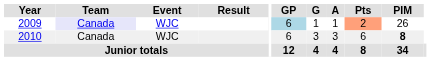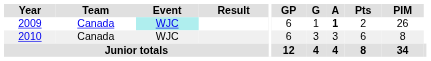(96, 23) lavender background -> (96, 23) no background
(167, 23) no background -> (167, 23) paleturquoise background
(289, 23) lightblue background -> (289, 23) no background
(335, 23) normal -> (335, 23) bold
(363, 23) lightsalmon background -> (363, 23) no background
(403, 37) bold -> (403, 37) normal
